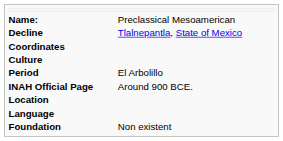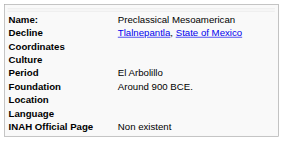(51, 86) INAH Official Page -> (35, 86) Foundation
(35, 127) Foundation -> (51, 127) INAH Official Page
